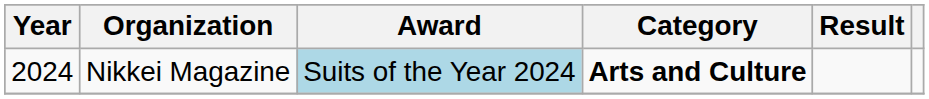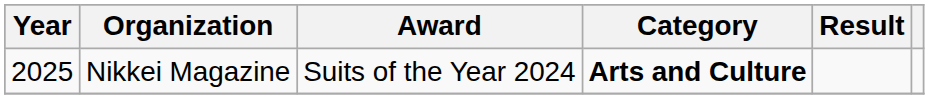(42, 70) 2024 -> (42, 70) 2025
(439, 70) lightblue background -> (439, 70) no background
